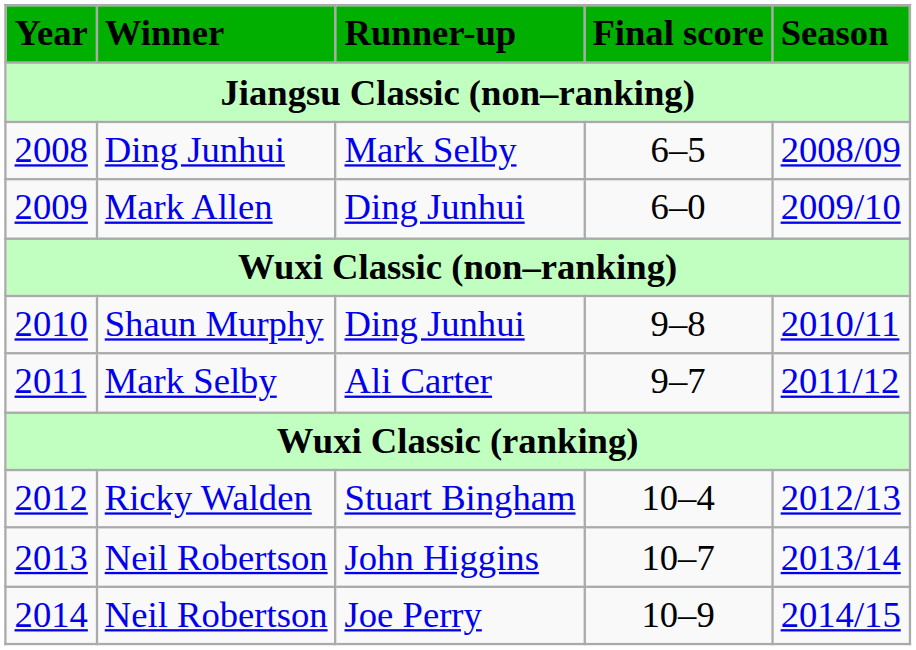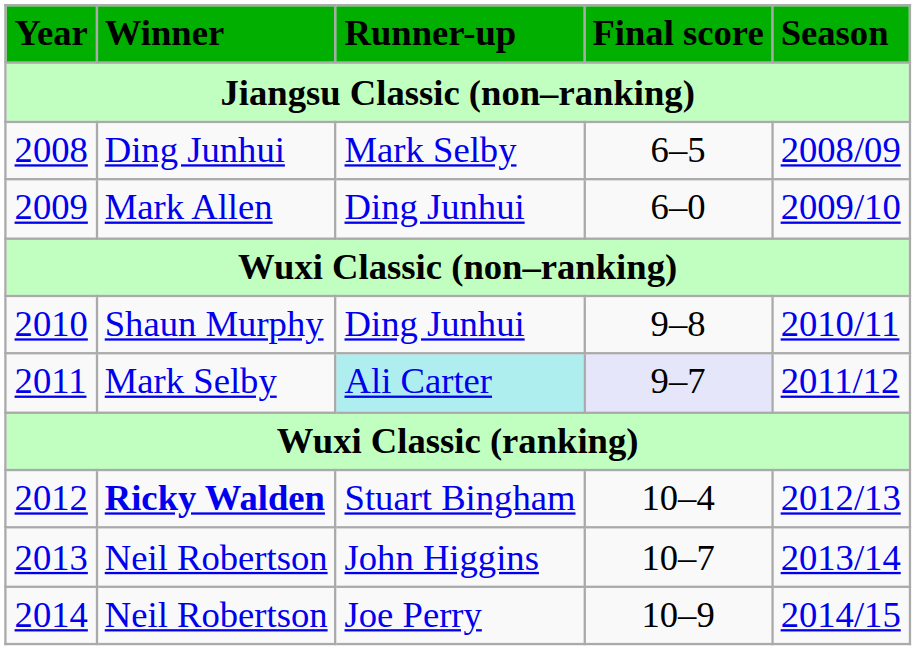(418, 382) no background -> (418, 382) paleturquoise background
(678, 382) no background -> (678, 382) lavender background
(208, 498) normal -> (215, 498) bold
